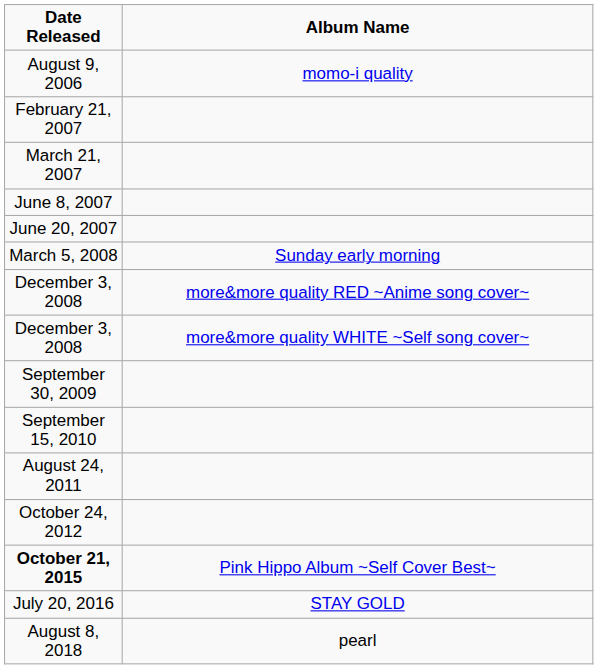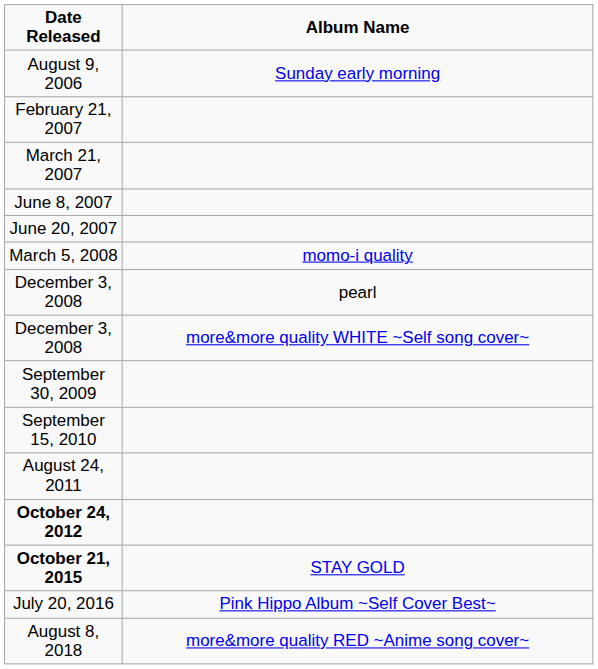(358, 73) momo-i quality -> (358, 73) Sunday early morning
(358, 255) Sunday early morning -> (358, 255) momo-i quality
(358, 292) more&more quality RED ~Anime song cover~ -> (358, 292) pearl
(63, 521) normal -> (63, 521) bold
(358, 567) Pink Hippo Album ~Self Cover Best~ -> (358, 567) STAY GOLD
(358, 604) STAY GOLD -> (358, 604) Pink Hippo Album ~Self Cover Best~
(358, 640) pearl -> (358, 640) more&more quality RED ~Anime song cover~
